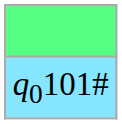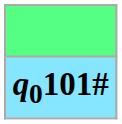(61, 87) normal -> (61, 87) bold
